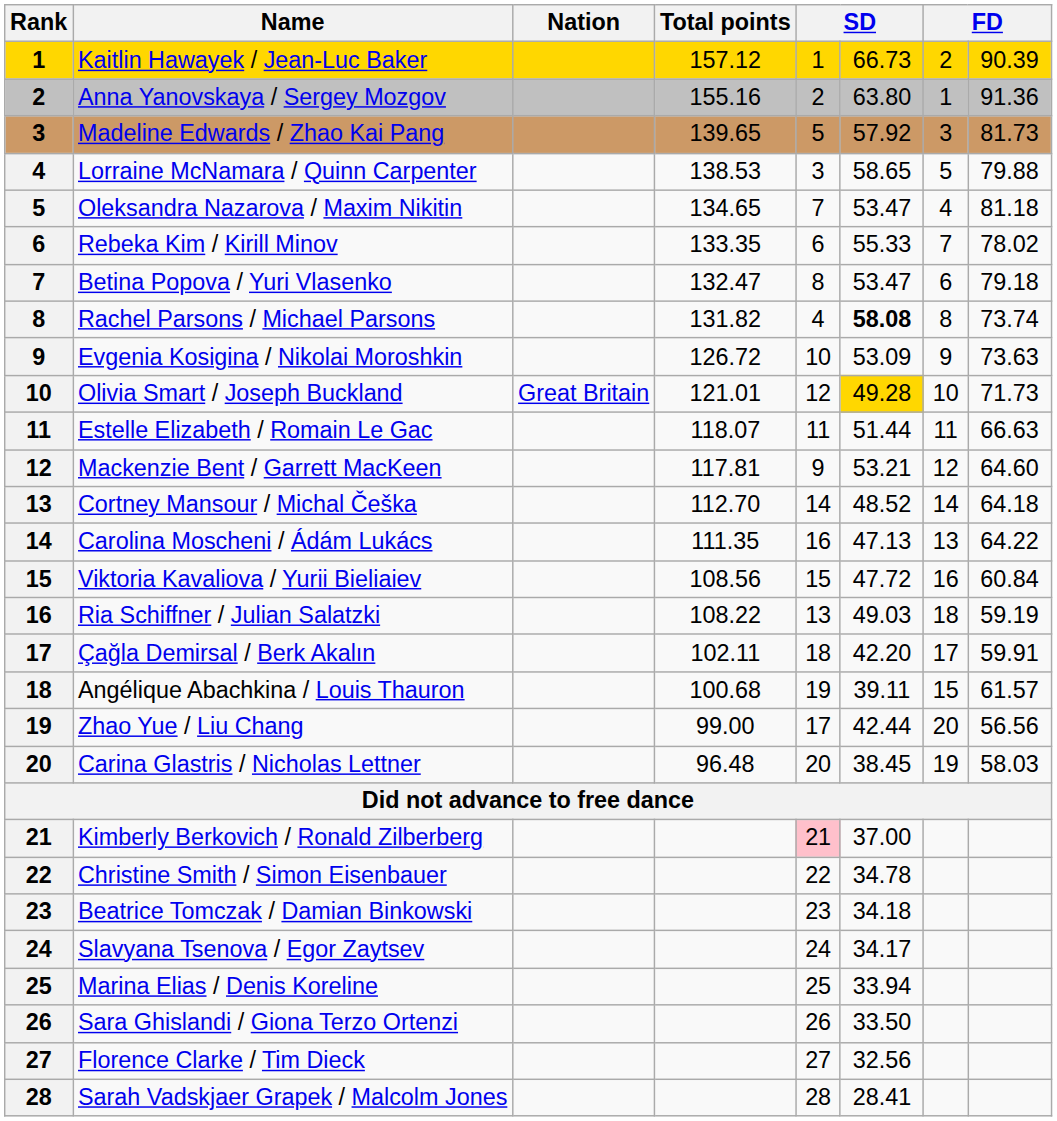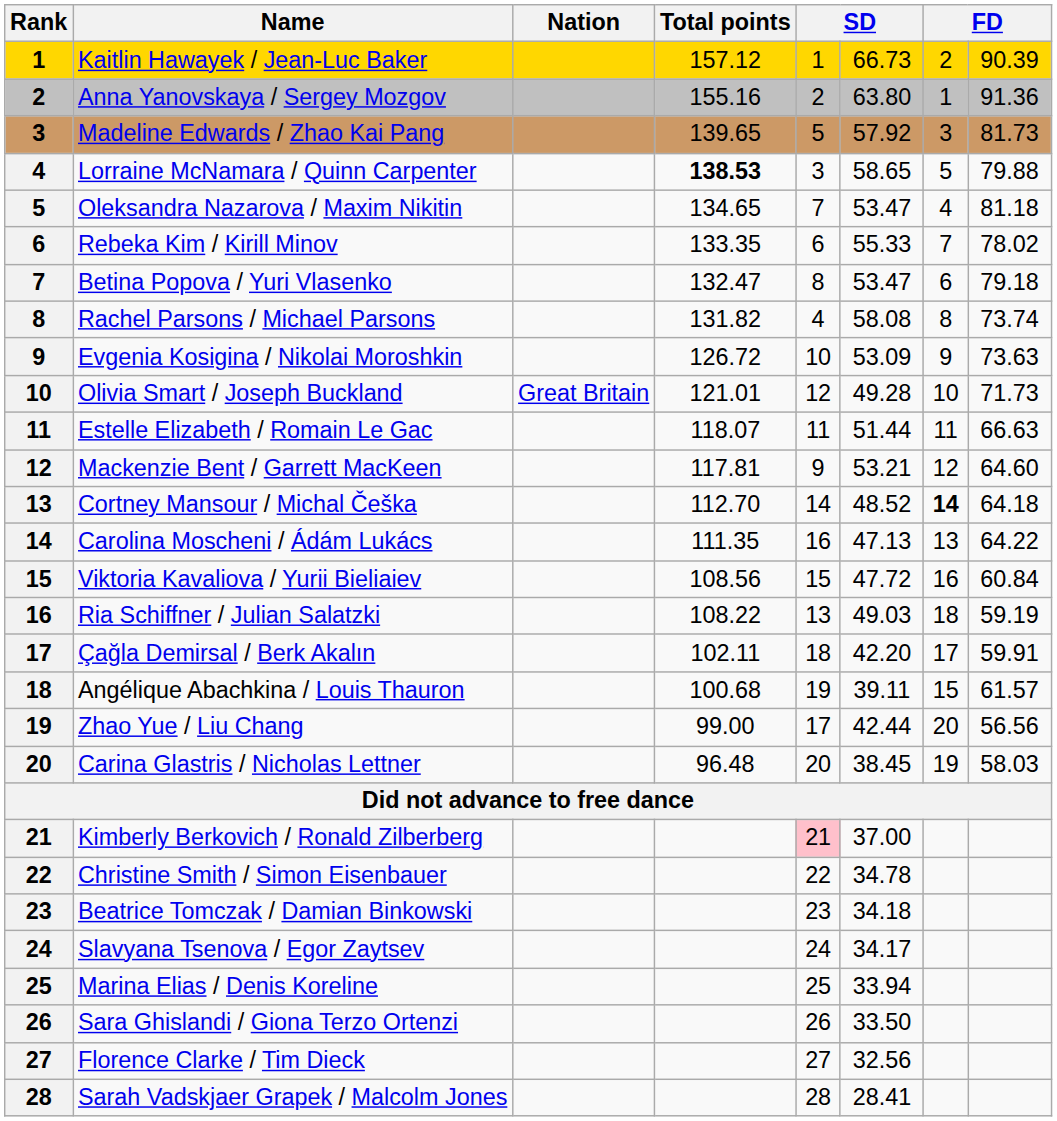(725, 171) normal -> (725, 171) bold
(882, 319) bold -> (882, 319) normal
(882, 393) gold background -> (882, 393) no background
(946, 504) normal -> (946, 504) bold
